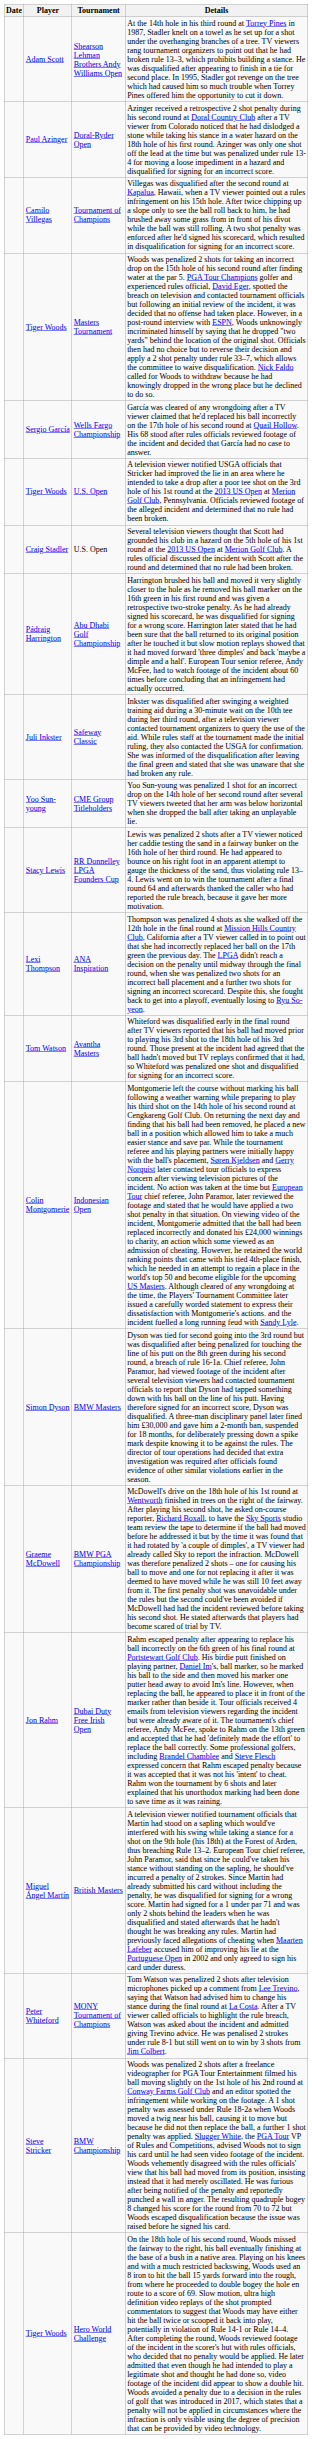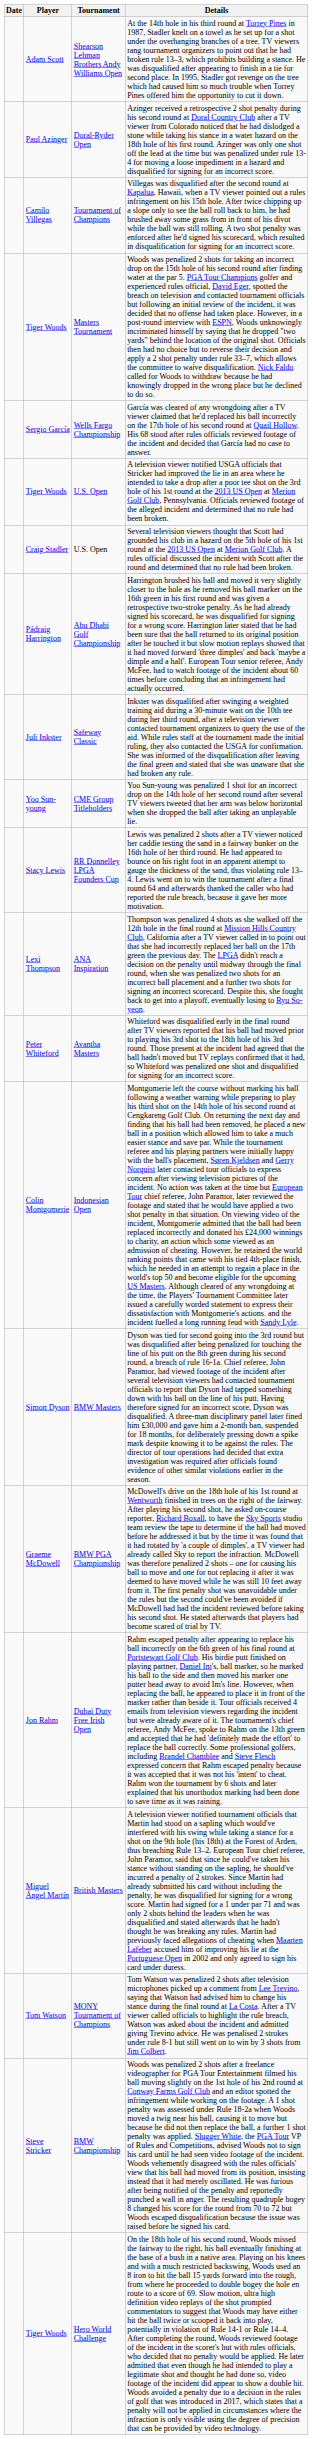(46, 1048) Tom Watson -> (42, 1048) Peter Whiteford
(42, 2015) Peter Whiteford -> (46, 2015) Tom Watson
